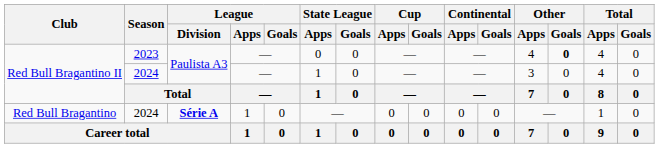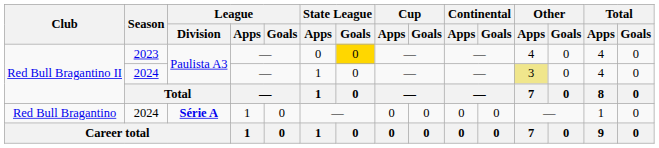(355, 53) no background -> (355, 53) gold background
(566, 53) bold -> (566, 53) normal
(531, 73) no background -> (531, 73) khaki background
